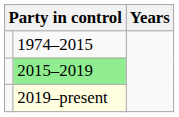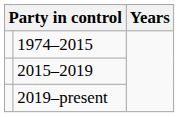(55, 71) lightgreen background -> (55, 71) no background
(63, 97) lightyellow background -> (63, 97) no background
